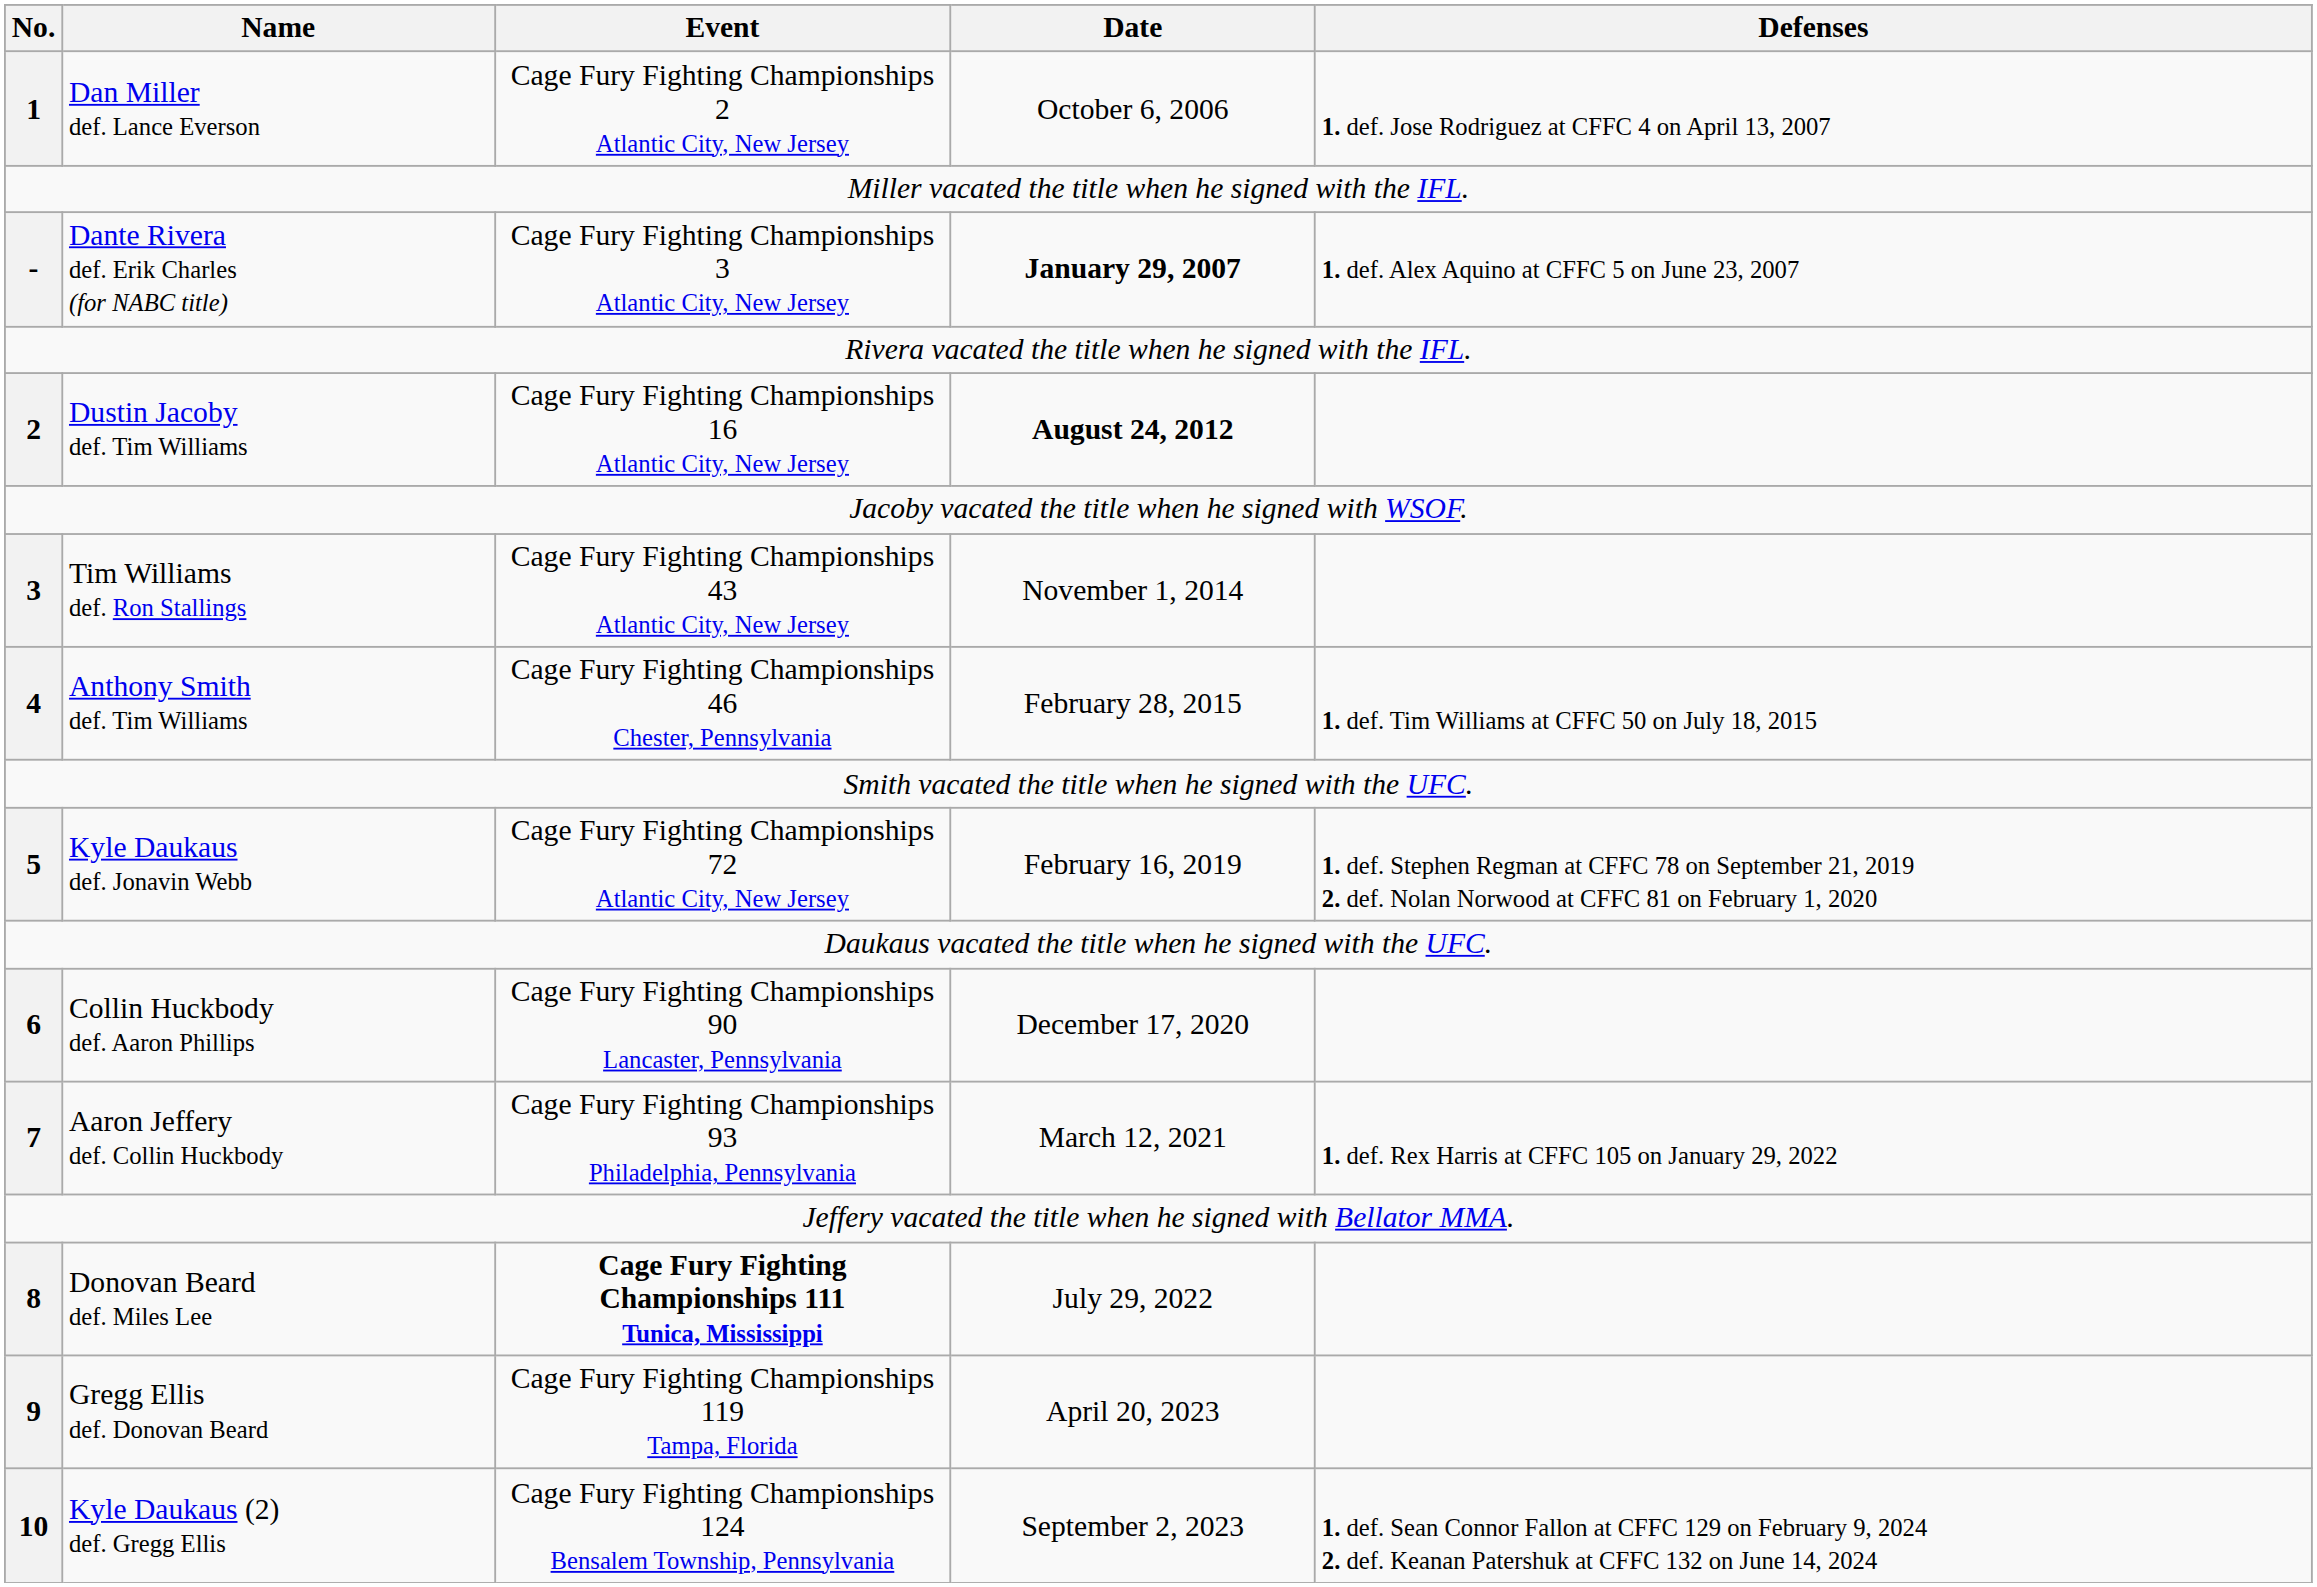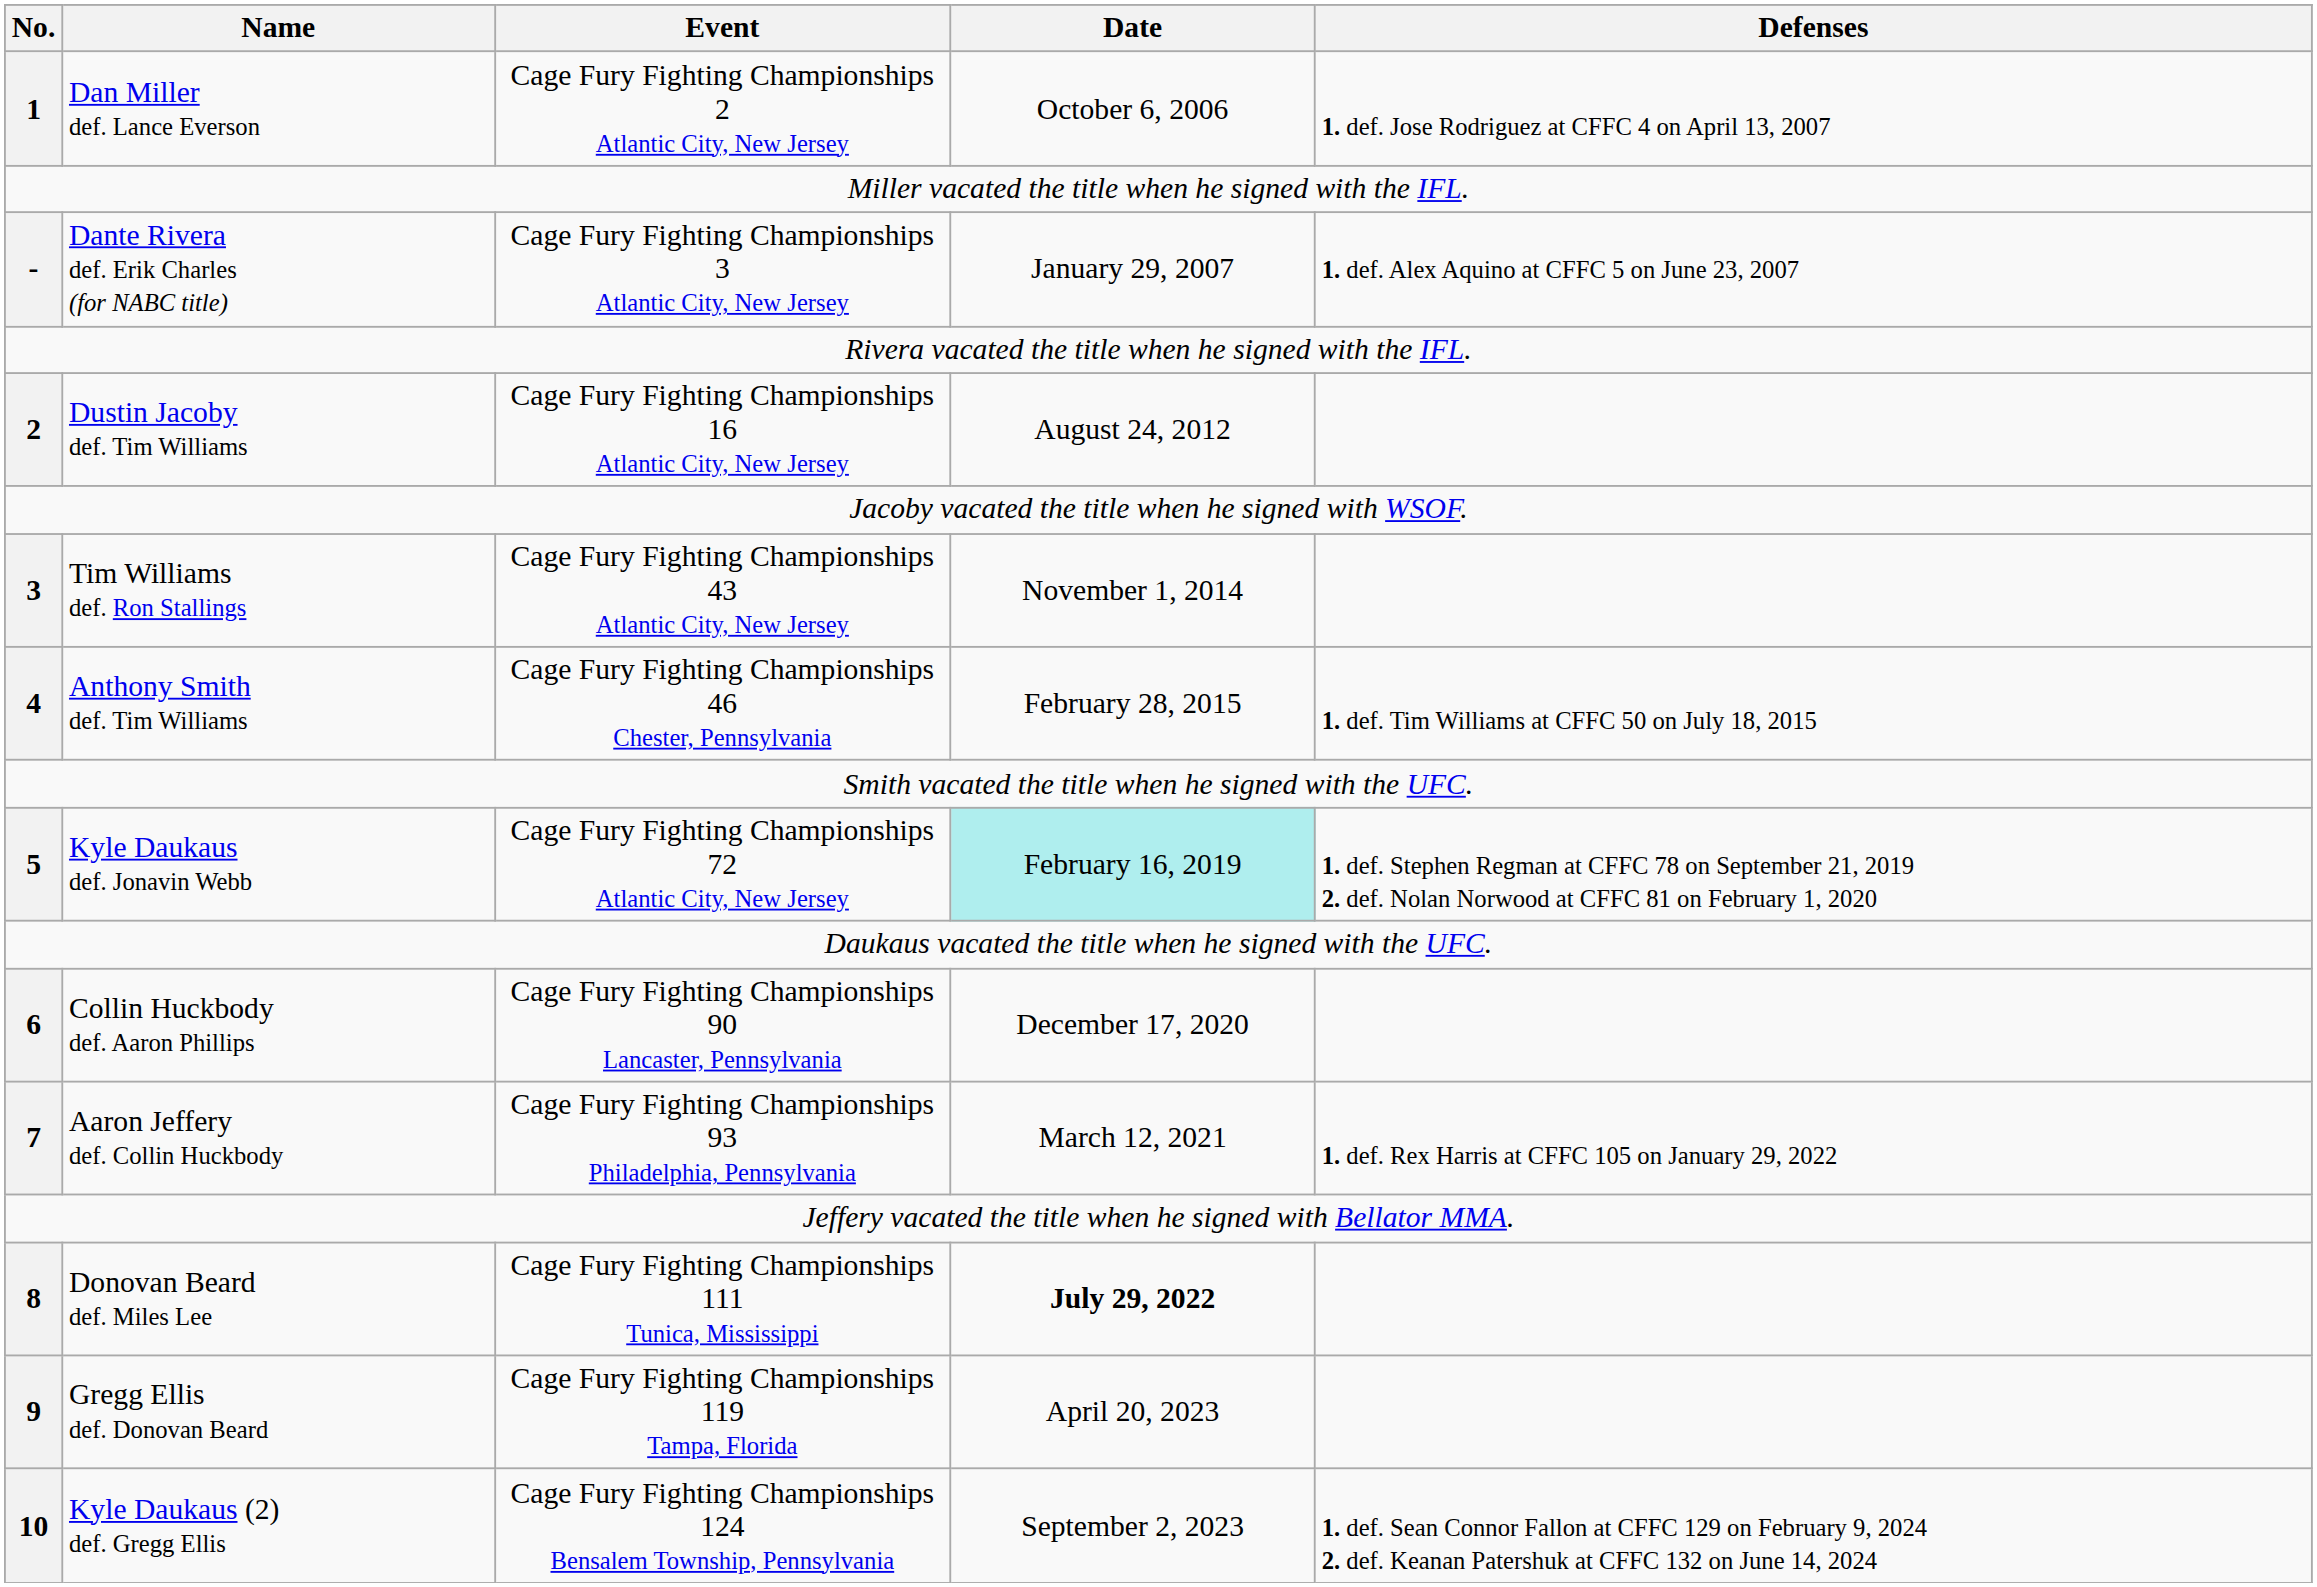(1133, 268) bold -> (1133, 268) normal
(1133, 429) bold -> (1133, 429) normal
(1133, 863) no background -> (1133, 863) paleturquoise background
(722, 1298) bold -> (722, 1298) normal
(1133, 1298) normal -> (1133, 1298) bold
